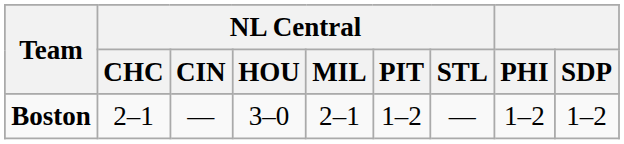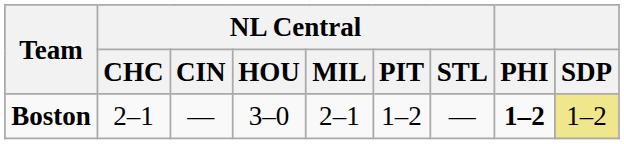(524, 116) normal -> (524, 116) bold
(587, 116) no background -> (587, 116) khaki background
